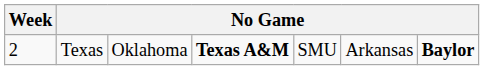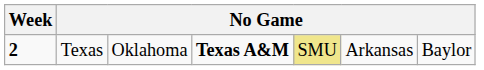(13, 49) normal -> (13, 49) bold
(317, 49) no background -> (317, 49) khaki background
(448, 49) bold -> (447, 49) normal
